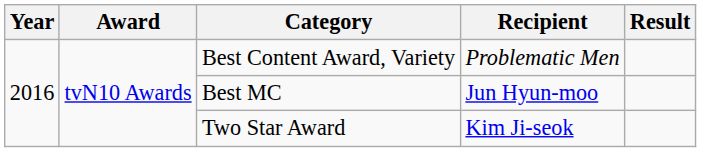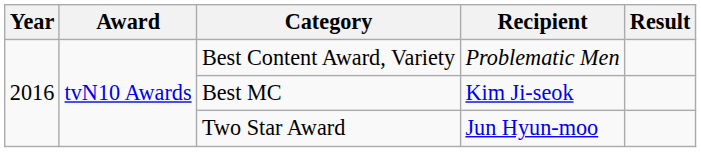(532, 92) Jun Hyun-moo -> (519, 92) Kim Ji-seok
(519, 127) Kim Ji-seok -> (532, 127) Jun Hyun-moo
